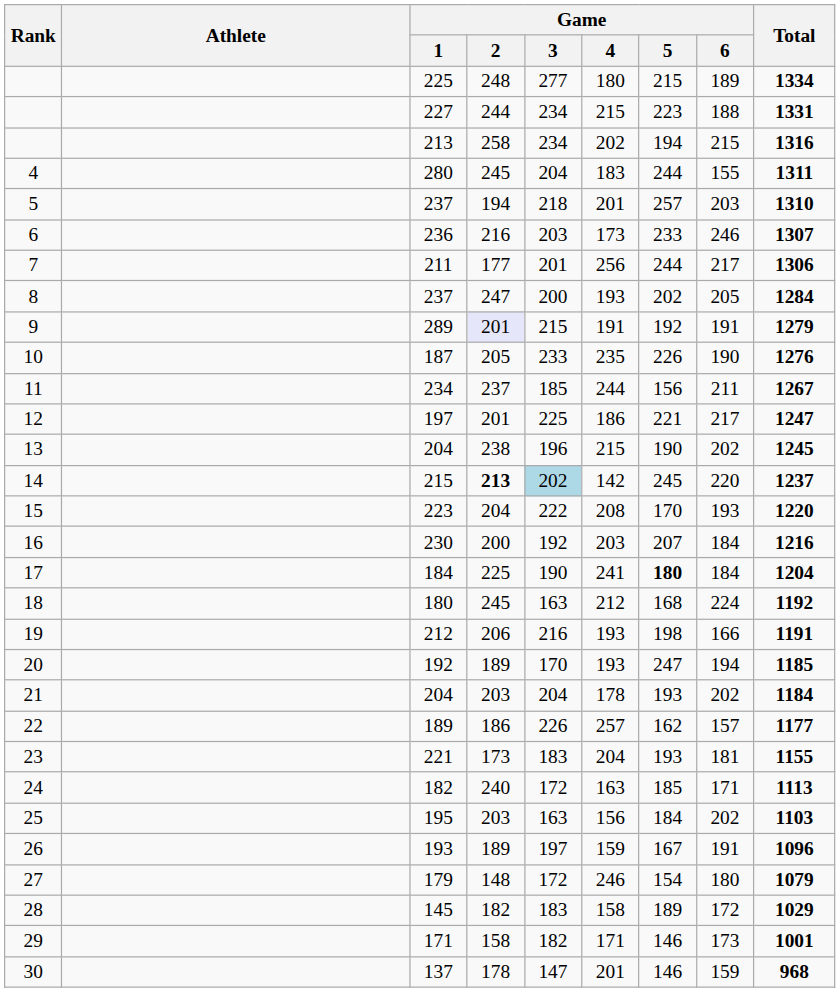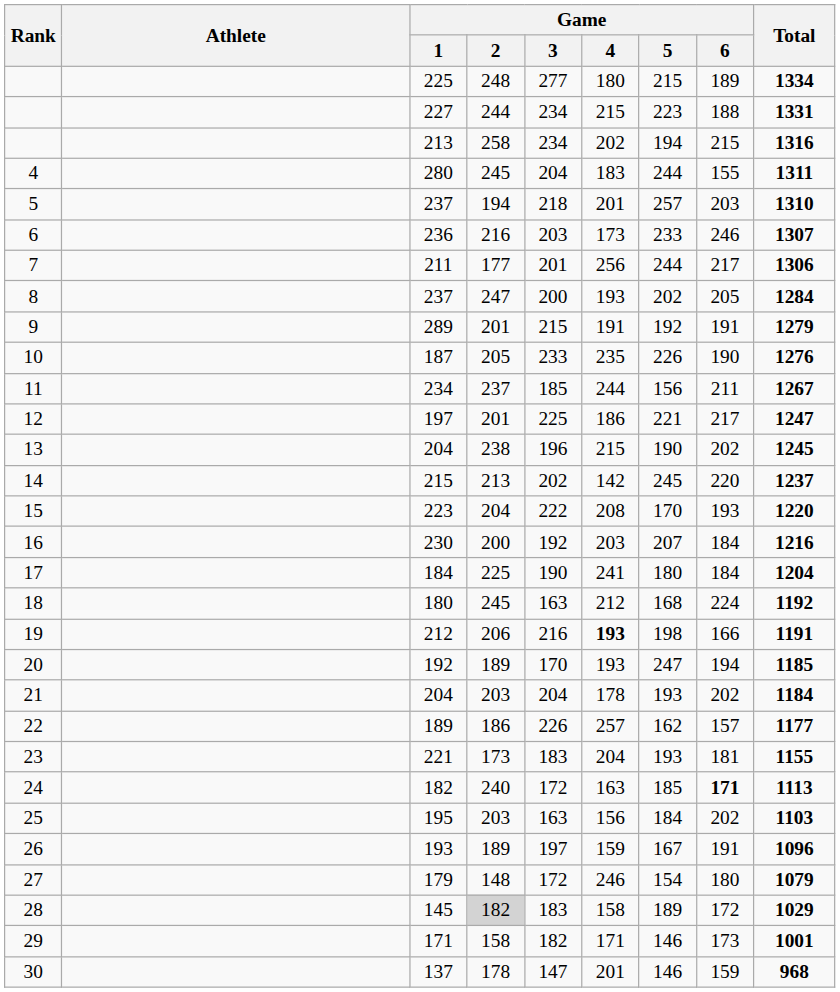(496, 326) lavender background -> (496, 326) no background
(496, 480) bold -> (496, 480) normal
(553, 480) lightblue background -> (553, 480) no background
(668, 572) bold -> (668, 572) normal
(610, 633) normal -> (610, 633) bold
(725, 787) normal -> (725, 787) bold
(496, 910) no background -> (496, 910) lightgrey background
